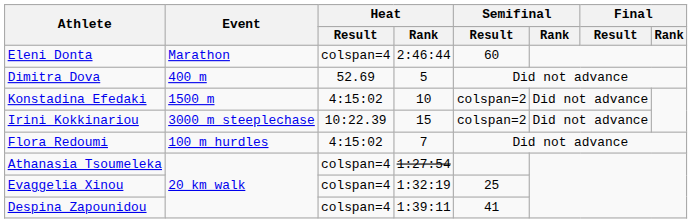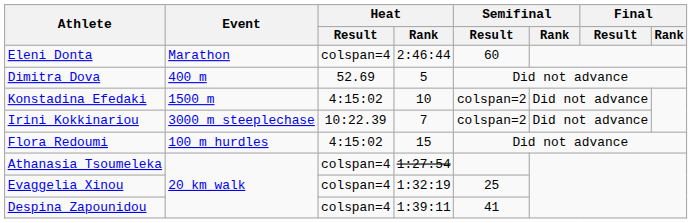(424, 121) 15 -> (424, 121) 7
(424, 142) 7 -> (424, 142) 15
